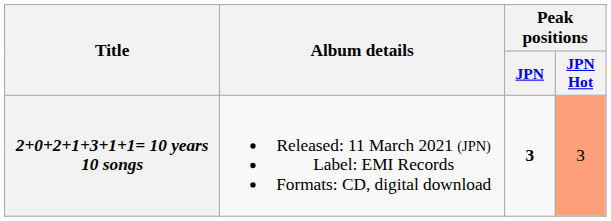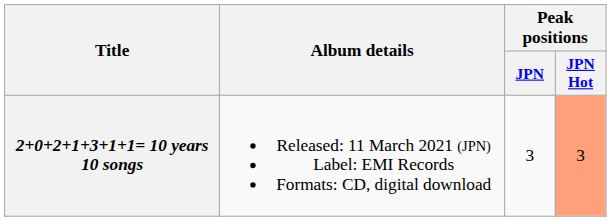(530, 155) bold -> (530, 155) normal
